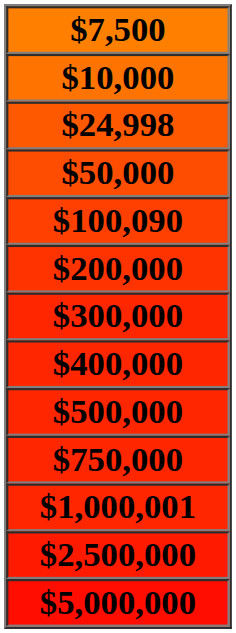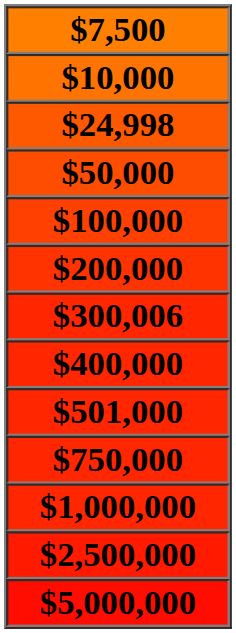(118, 220) $100,090 -> (118, 220) $100,000
(118, 315) $300,000 -> (118, 315) $300,006
(118, 411) $500,000 -> (118, 411) $501,000
(118, 506) $1,000,001 -> (118, 506) $1,000,000
